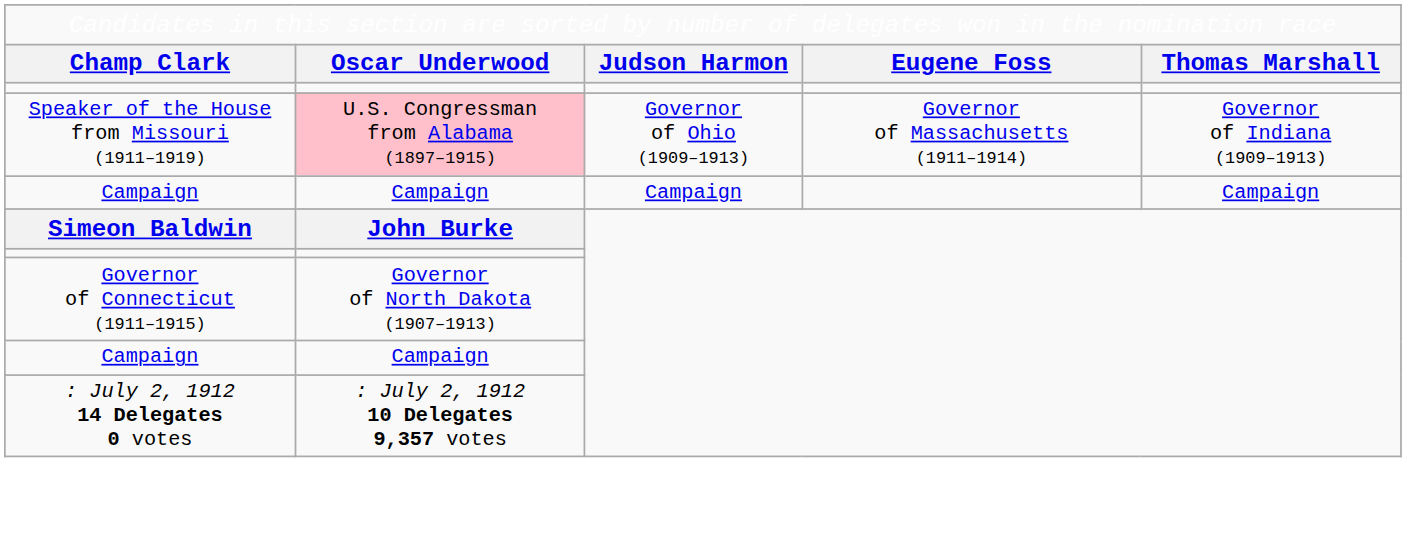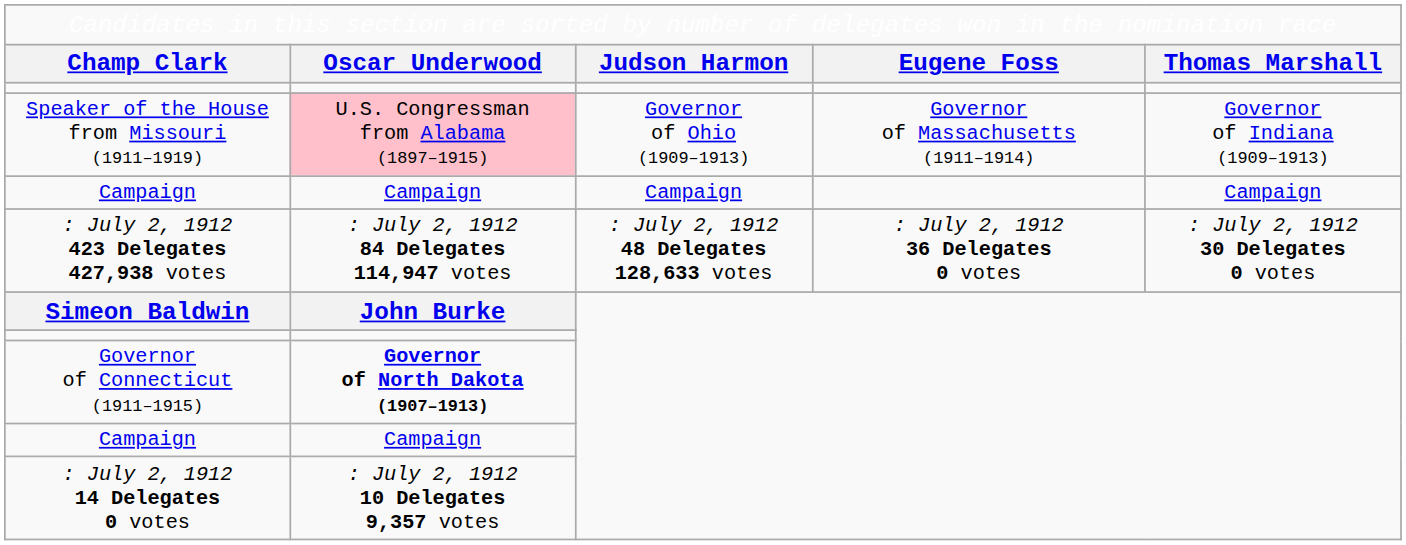+ row: (147, 250)
(440, 298) normal -> (433, 382) bold
